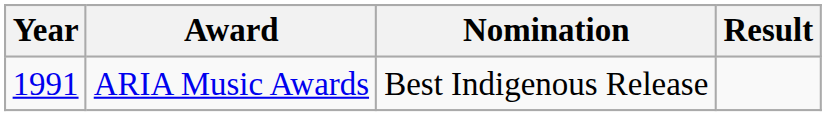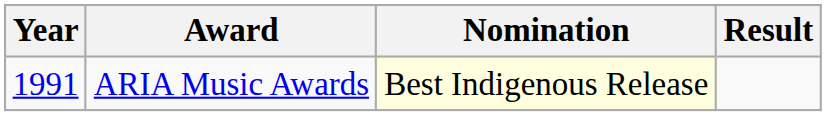(546, 82) no background -> (546, 82) lightyellow background
